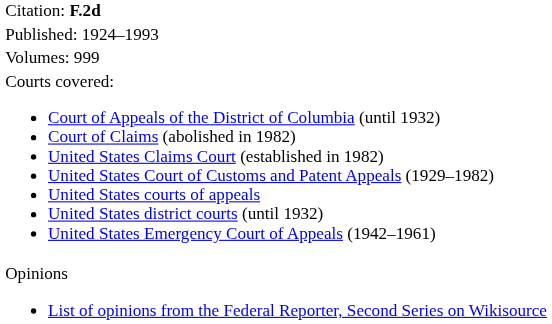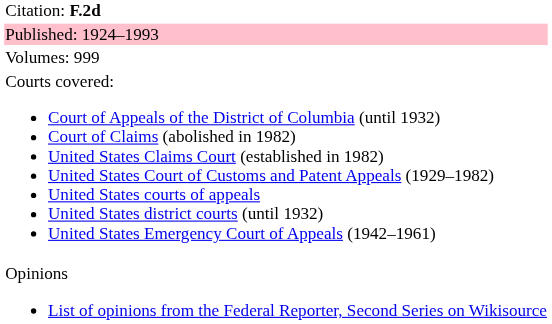(82, 34) no background -> (82, 34) pink background
